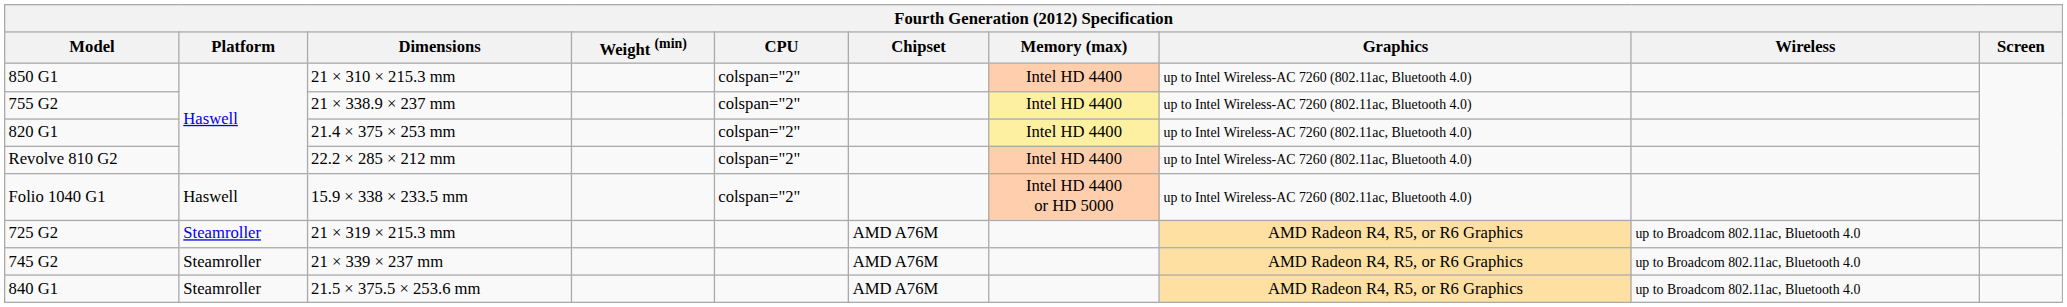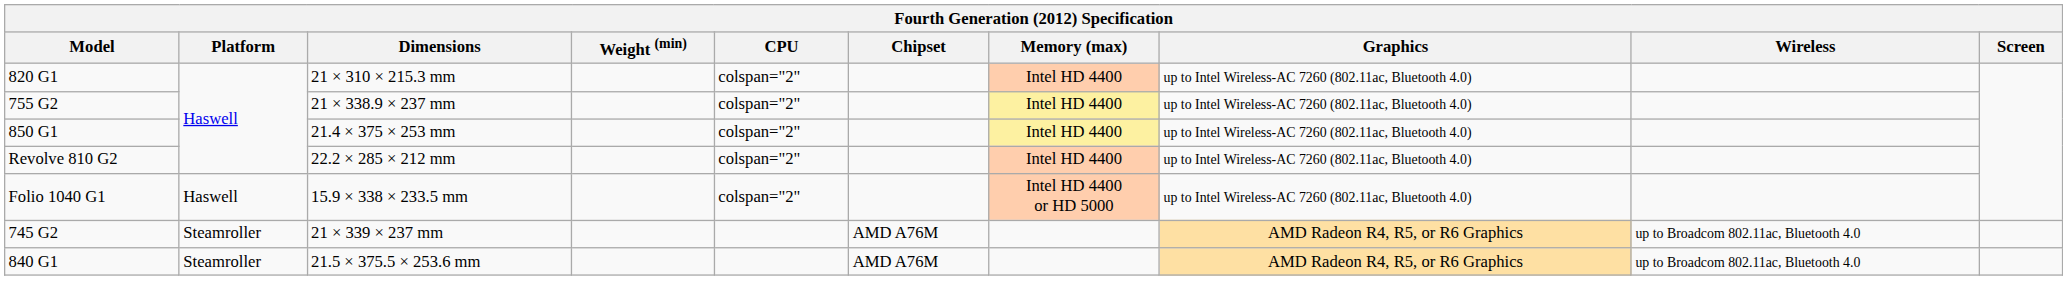(33, 77) 850 G1 -> (33, 77) 820 G1
(33, 131) 820 G1 -> (33, 131) 850 G1
- row: (383, 233)
